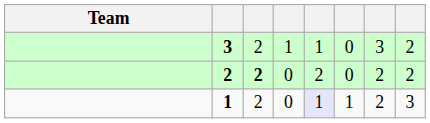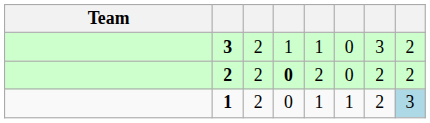(258, 74) bold -> (258, 74) normal
(289, 74) normal -> (289, 74) bold
(319, 103) lavender background -> (319, 103) no background
(410, 103) no background -> (410, 103) lightblue background
